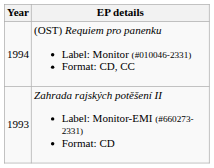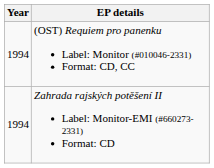(18, 124) 1993 -> (18, 124) 1994
